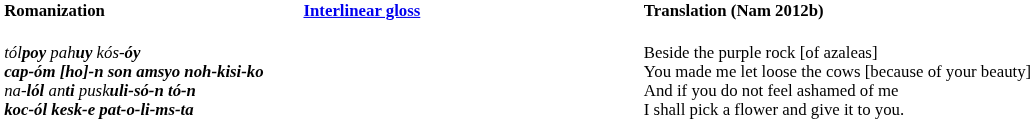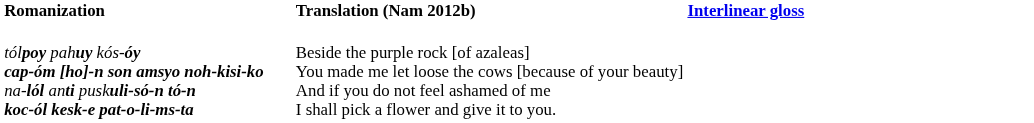columns swapped: (362, 10) <-> (734, 10)
